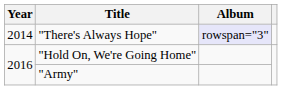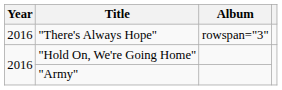(20, 34) 2014 -> (20, 34) 2016
(235, 34) lavender background -> (235, 34) no background
